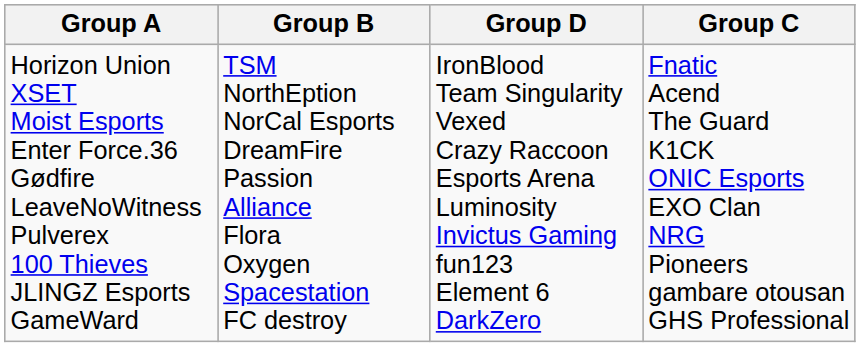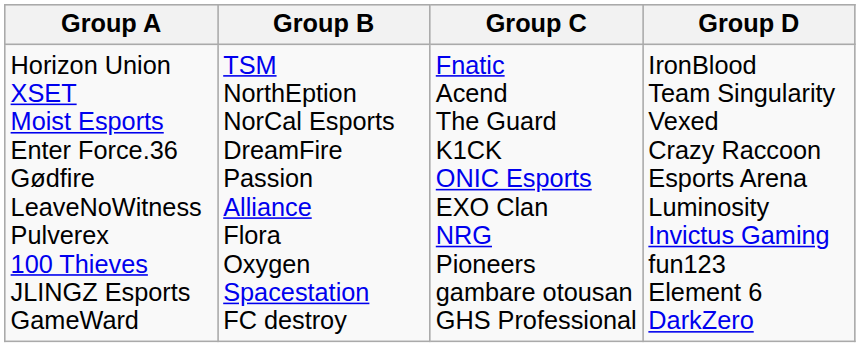columns swapped: (749, 24) <-> (536, 24)
